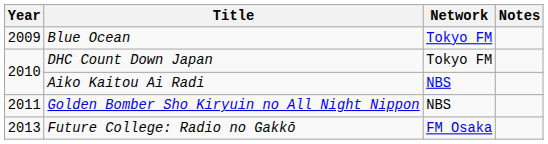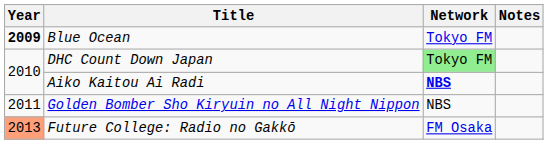(24, 38) normal -> (24, 38) bold
(459, 61) no background -> (459, 61) lightgreen background
(439, 83) normal -> (439, 83) bold
(24, 128) no background -> (24, 128) lightsalmon background
